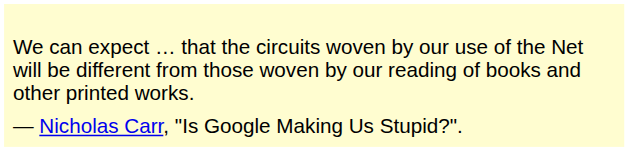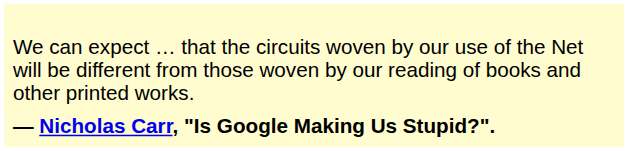(238, 126) normal -> (254, 126) bold
